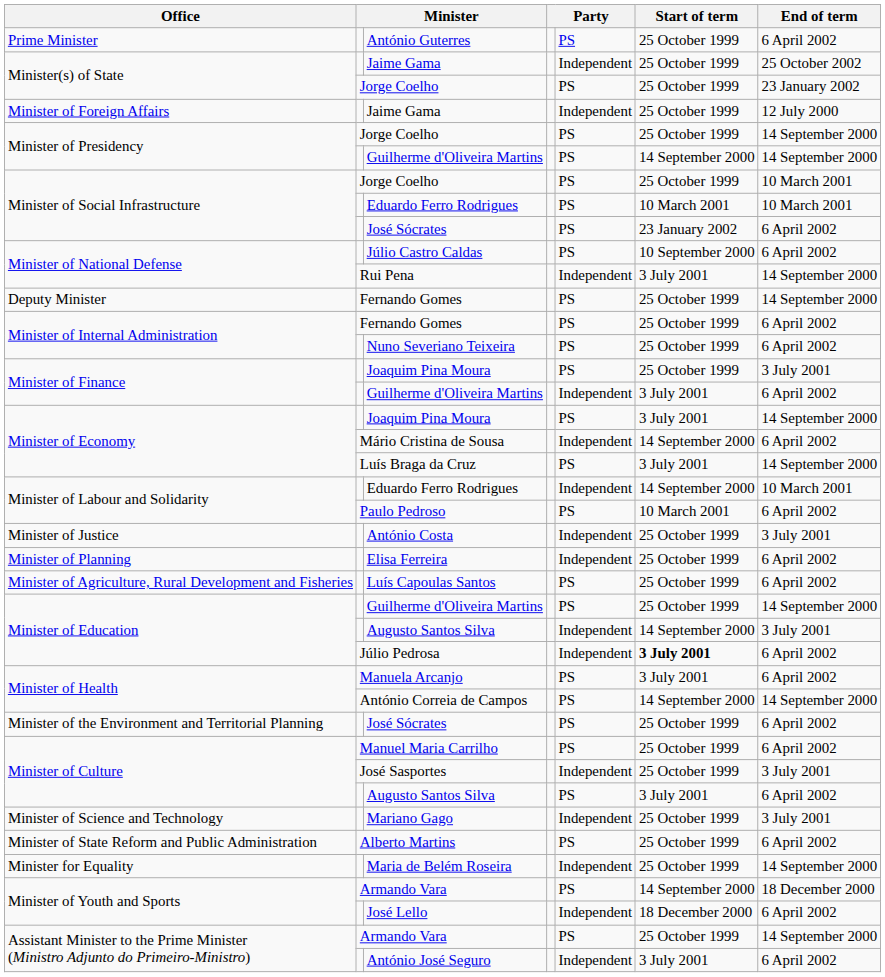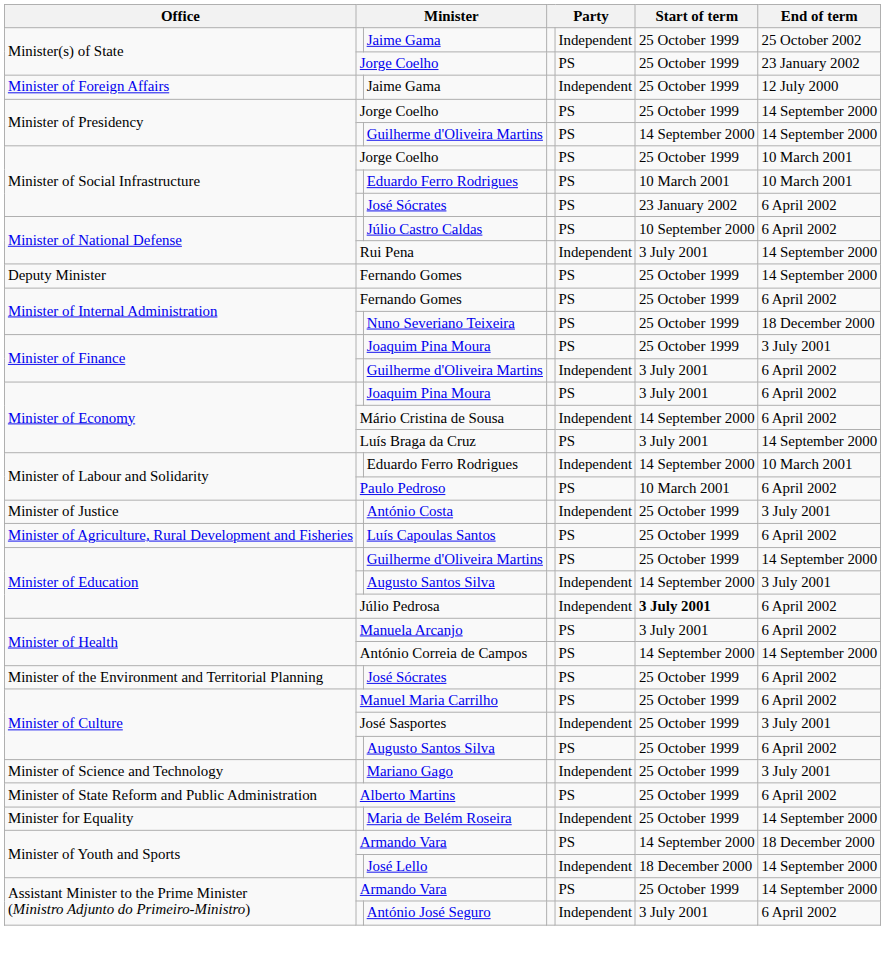- row: (53, 39)
(799, 346) 6 April 2002 -> (818, 323) 18 December 2000
(819, 417) 14 September 2000 -> (799, 393) 6 April 2002
- row: (69, 559)
(674, 795) 3 July 2001 -> (689, 747) 25 October 1999
(799, 913) 6 April 2002 -> (819, 865) 14 September 2000
